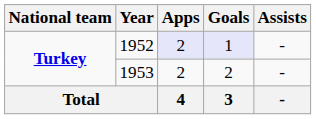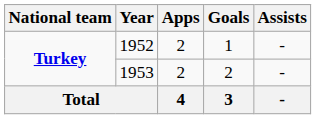(181, 45) lavender background -> (181, 45) no background
(229, 45) lavender background -> (229, 45) no background
